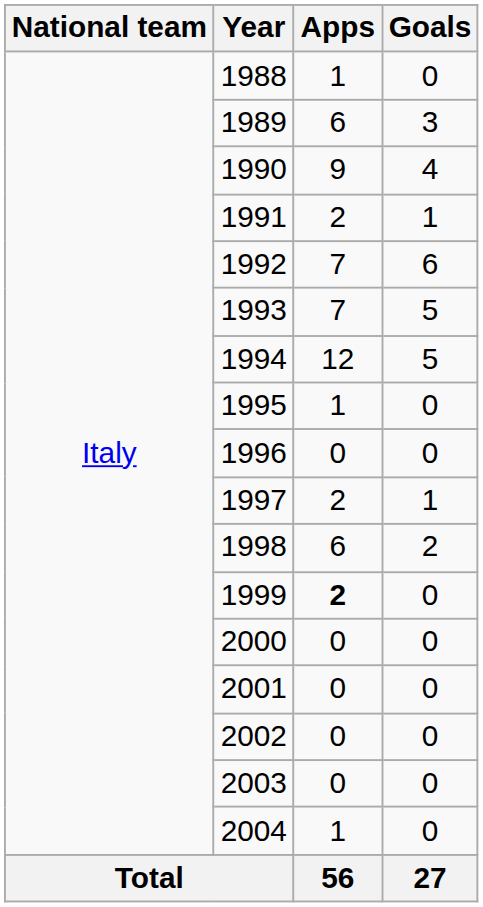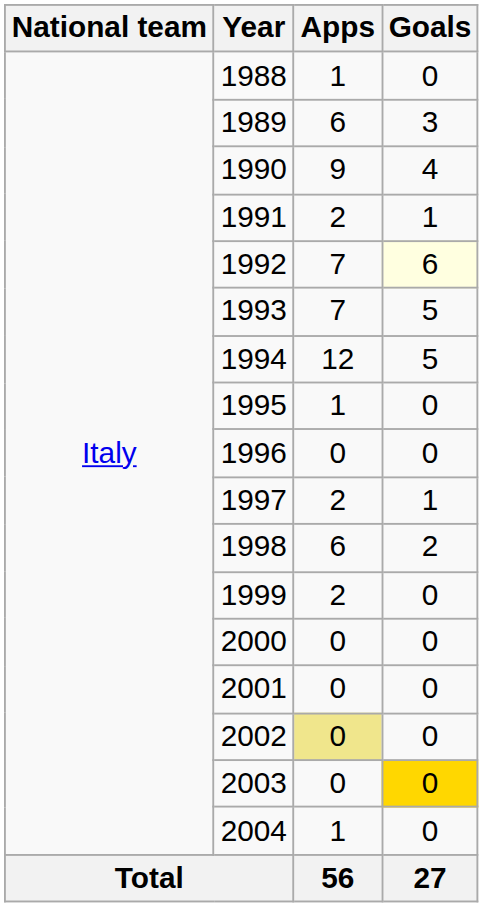(430, 264) no background -> (430, 264) lightyellow background
(338, 594) bold -> (338, 594) normal
(338, 736) no background -> (338, 736) khaki background
(430, 783) no background -> (430, 783) gold background
